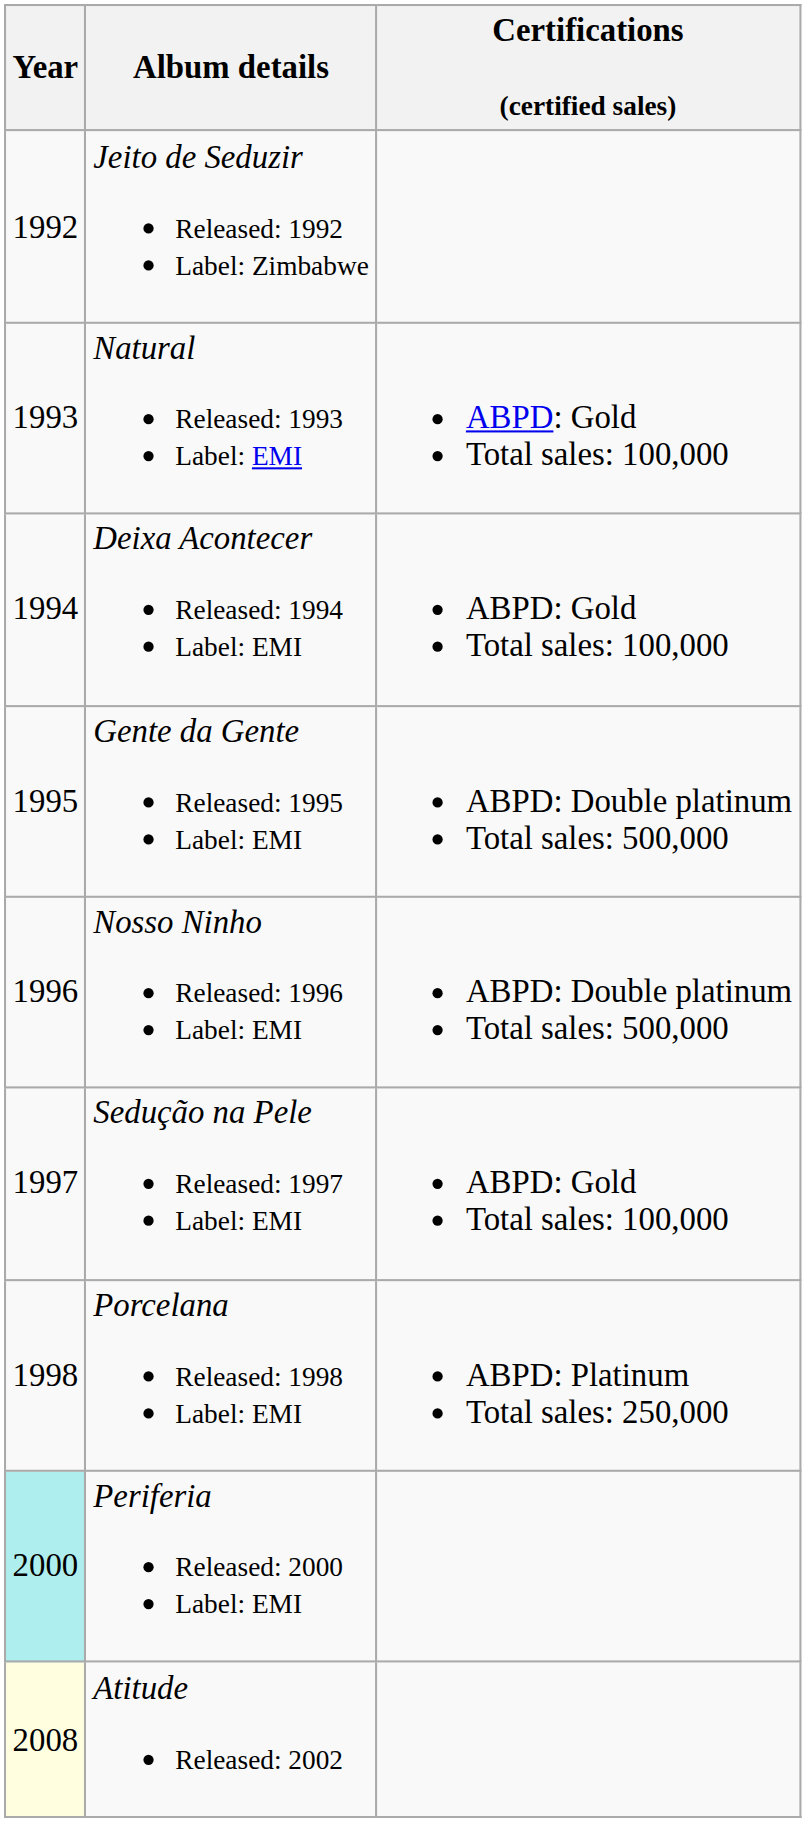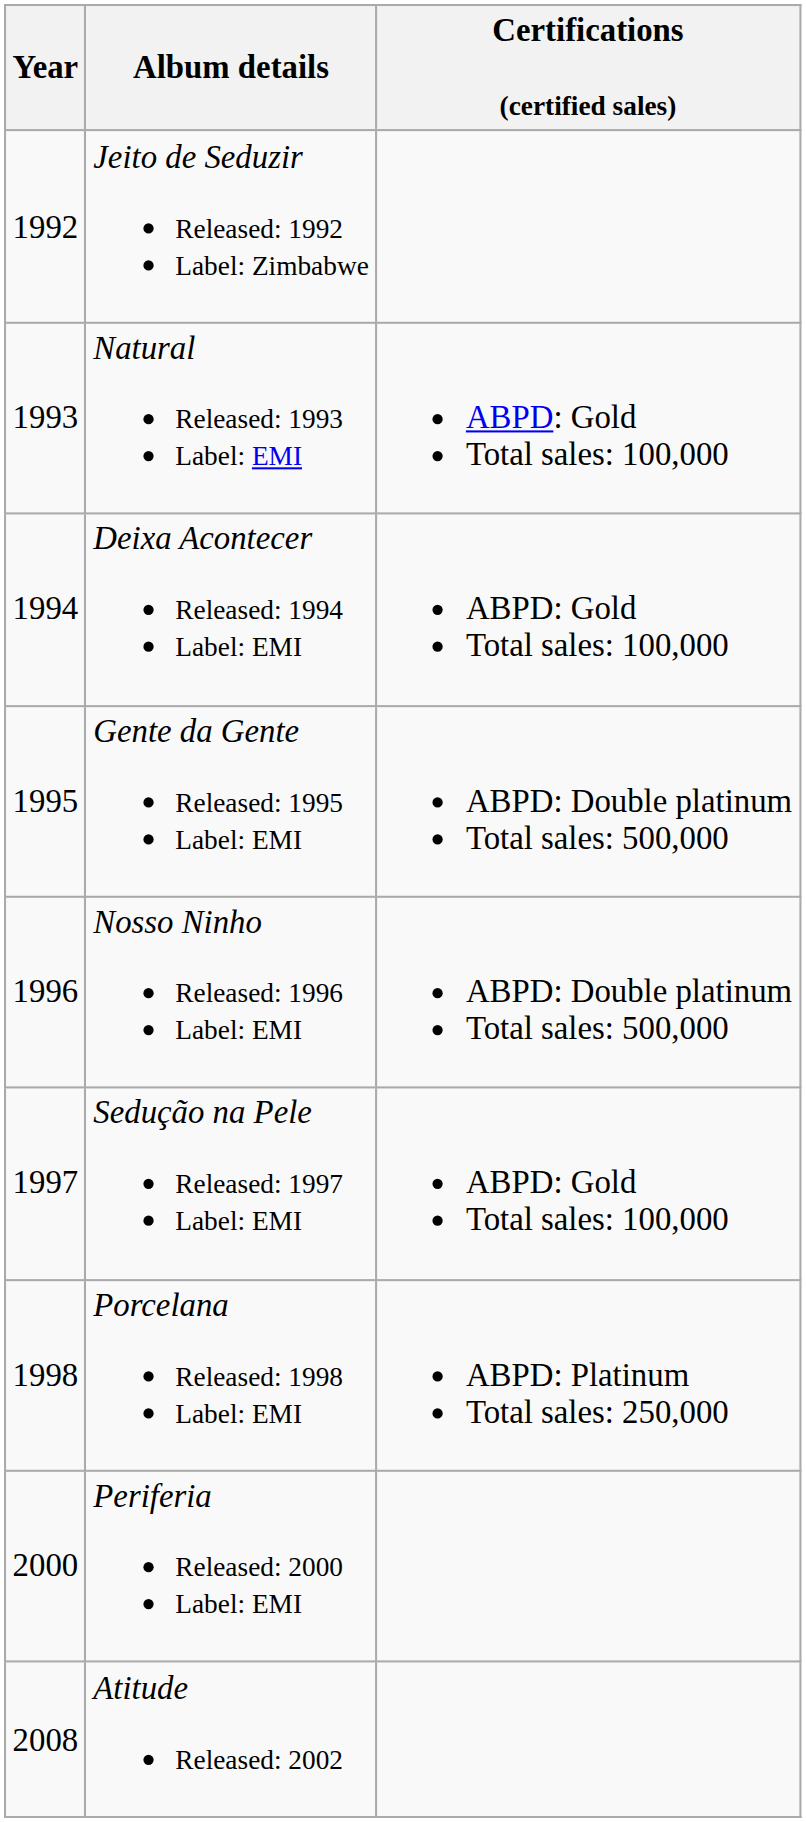(45, 1565) paleturquoise background -> (45, 1565) no background
(45, 1738) lightyellow background -> (45, 1738) no background
